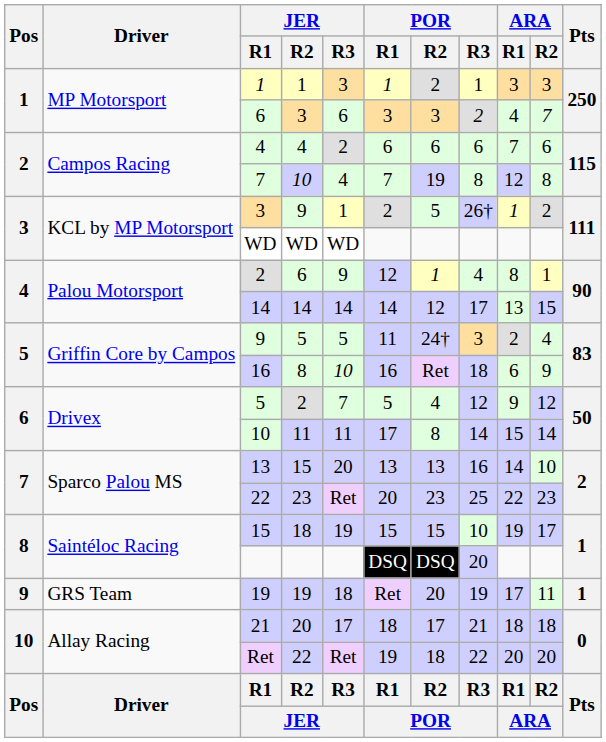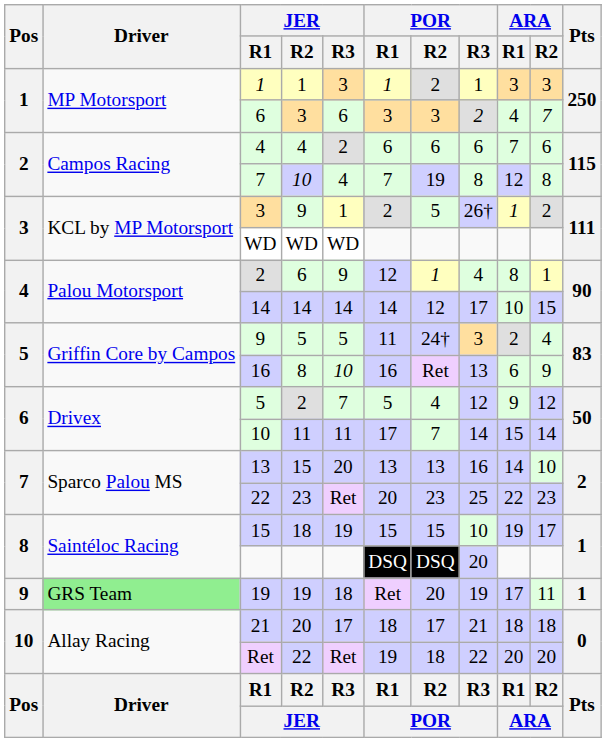(514, 306) 13 -> (514, 306) 10
(478, 370) 18 -> (478, 370) 13
(435, 434) 8 -> (435, 434) 7
(90, 593) no background -> (90, 593) lightgreen background
